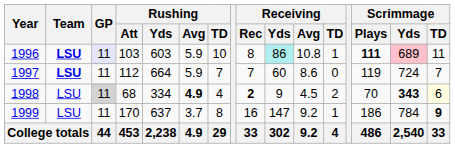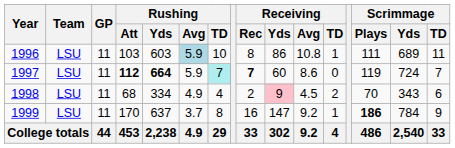(69, 53) bold -> (69, 53) normal
(104, 53) lavender background -> (104, 53) no background
(194, 53) no background -> (194, 53) lightblue background
(279, 53) paleturquoise background -> (279, 53) no background
(371, 53) bold -> (371, 53) normal
(409, 53) pink background -> (409, 53) no background
(69, 73) bold -> (69, 73) normal
(129, 73) normal -> (129, 73) bold
(161, 73) normal -> (161, 73) bold
(219, 73) no background -> (219, 73) paleturquoise background
(251, 73) normal -> (251, 73) bold
(104, 93) lightgrey background -> (104, 93) no background
(194, 93) bold -> (194, 93) normal
(251, 93) bold -> (251, 93) normal
(279, 93) no background -> (279, 93) pink background
(409, 93) bold -> (409, 93) normal
(438, 93) lightyellow background -> (438, 93) no background
(371, 113) normal -> (371, 113) bold
(438, 113) bold -> (438, 113) normal
